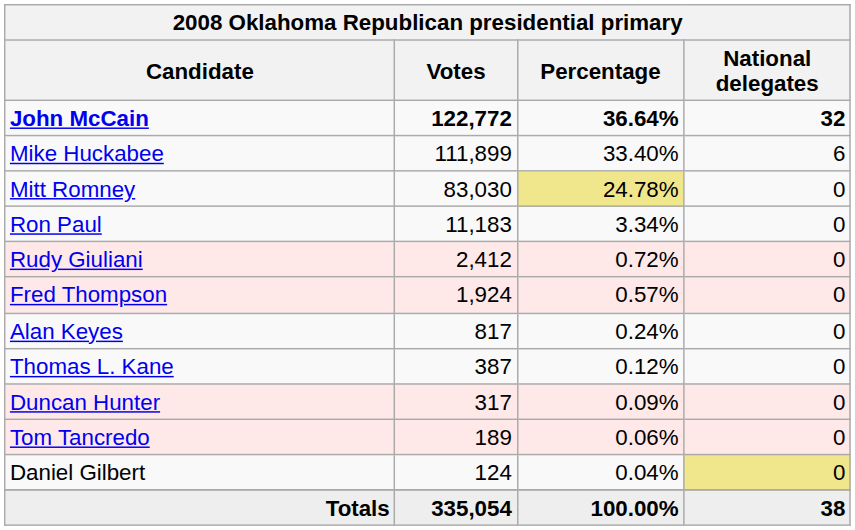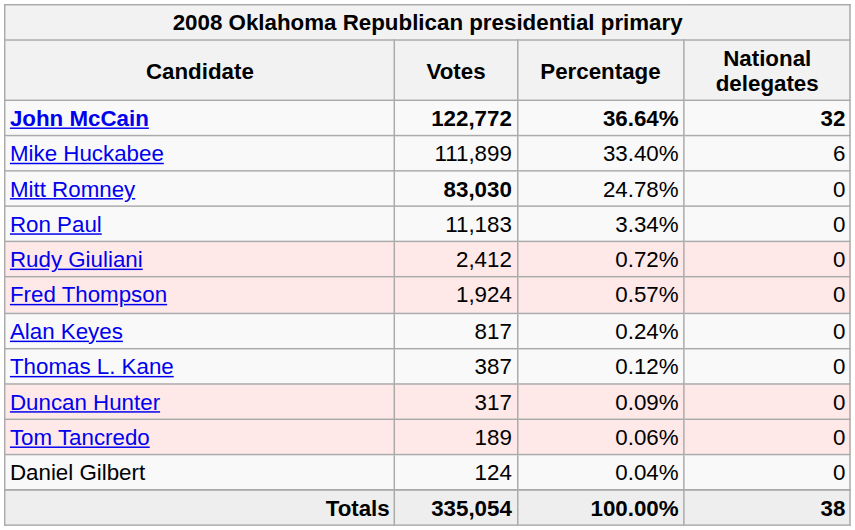(478, 189) normal -> (478, 189) bold
(641, 189) khaki background -> (641, 189) no background
(839, 472) khaki background -> (839, 472) no background
